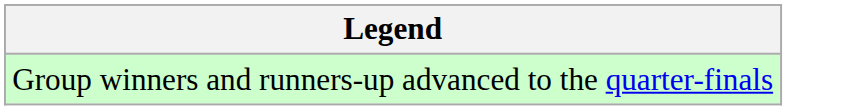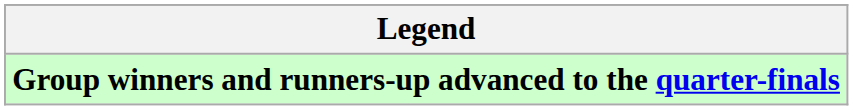(393, 78) normal -> (426, 78) bold
